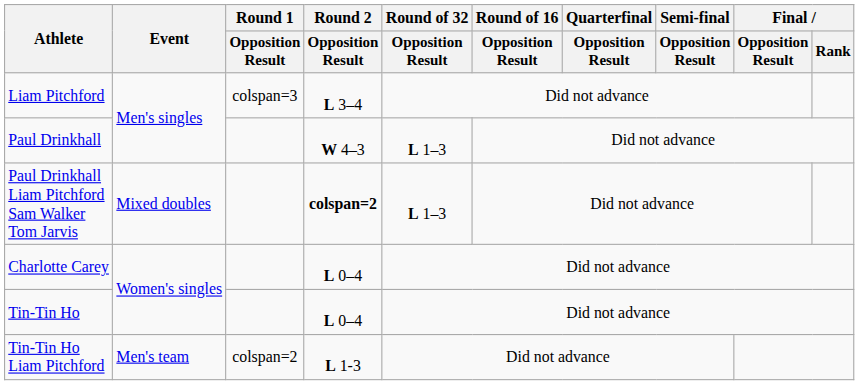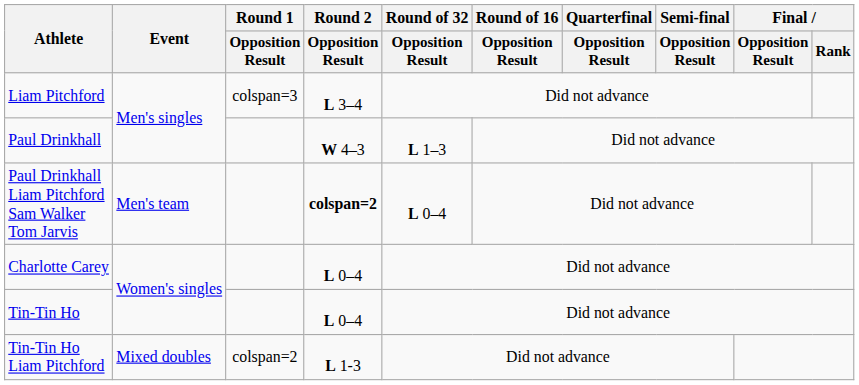(164, 204) Mixed doubles -> (153, 204) Men's team
(427, 213) L 1–3 -> (427, 213) L 0–4
(153, 357) Men's team -> (164, 357) Mixed doubles
